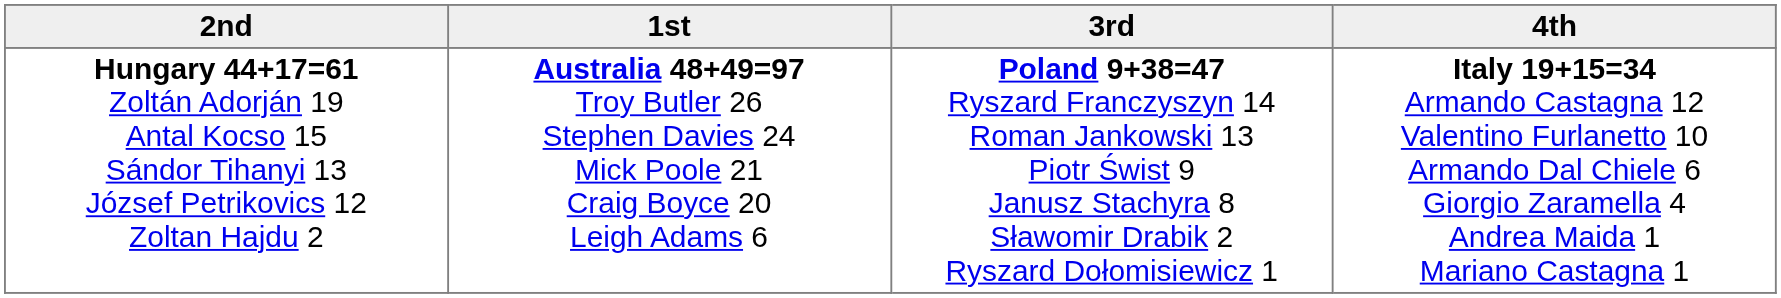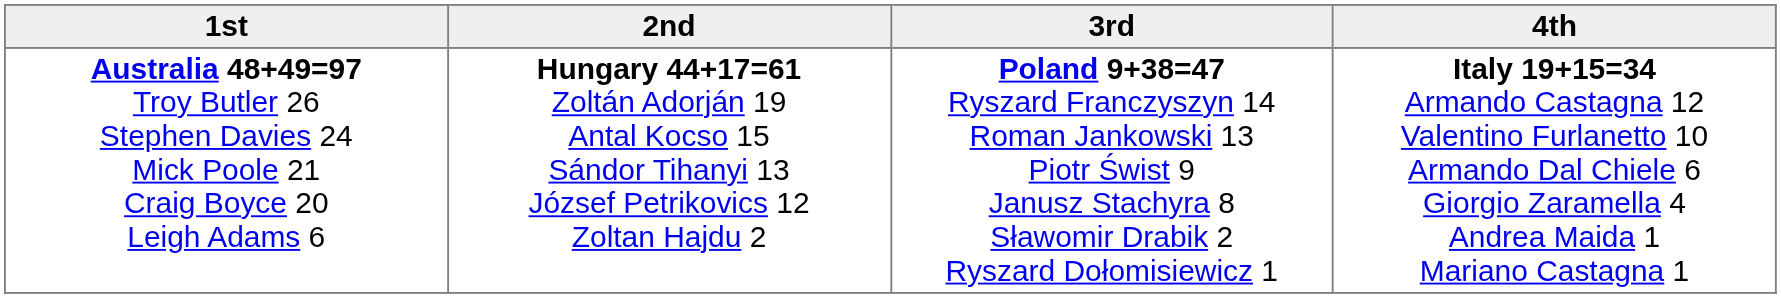columns swapped: (669, 26) <-> (226, 26)
